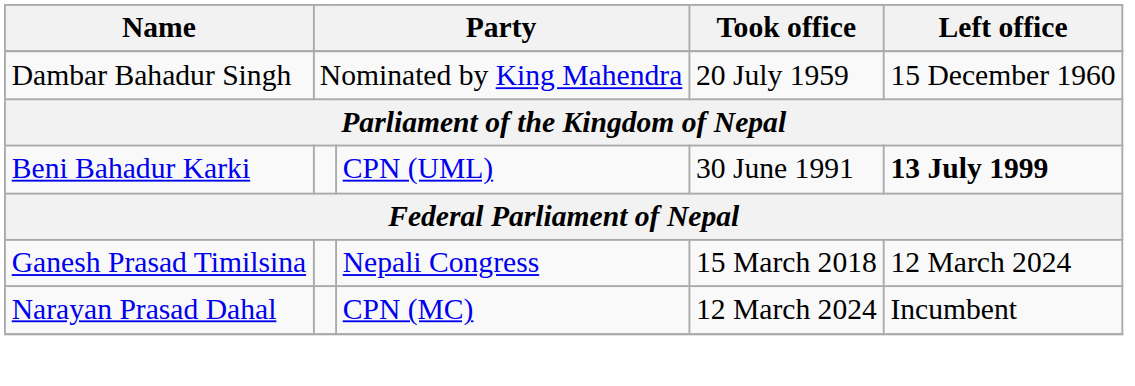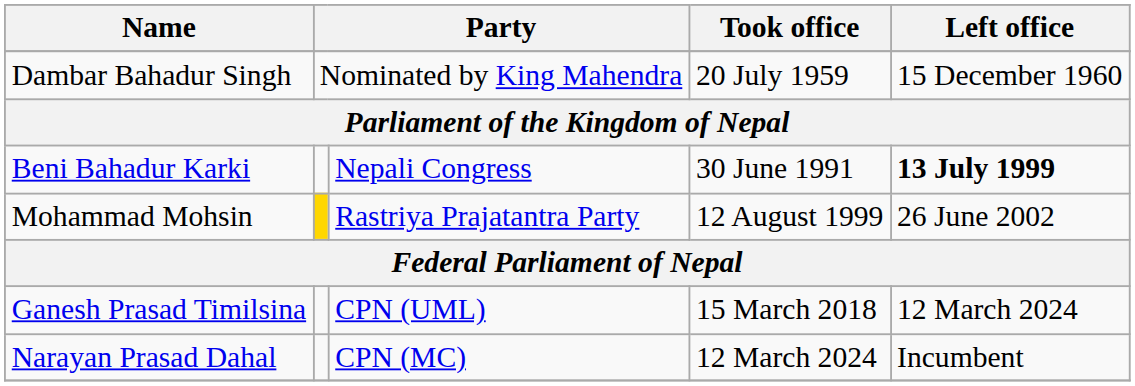(418, 168) CPN (UML) -> (433, 168) Nepali Congress
+ row: (132, 215)
(441, 262) Nepali Congress -> (410, 309) CPN (UML)
